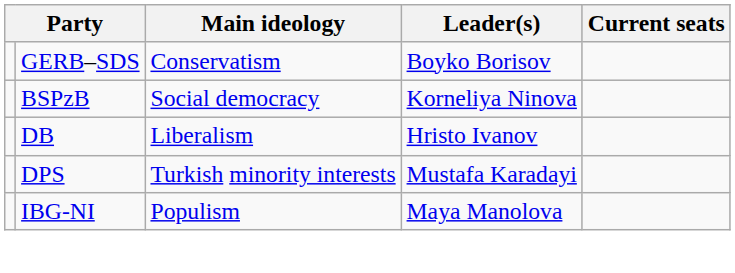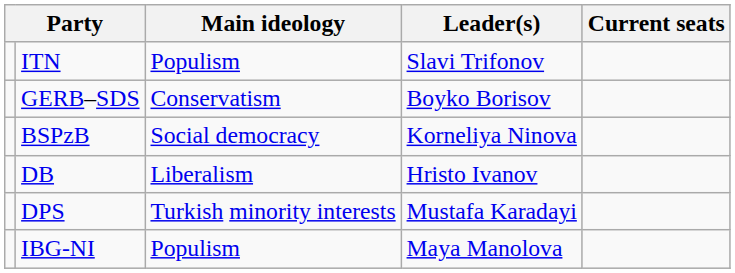+ row: (41, 60)
